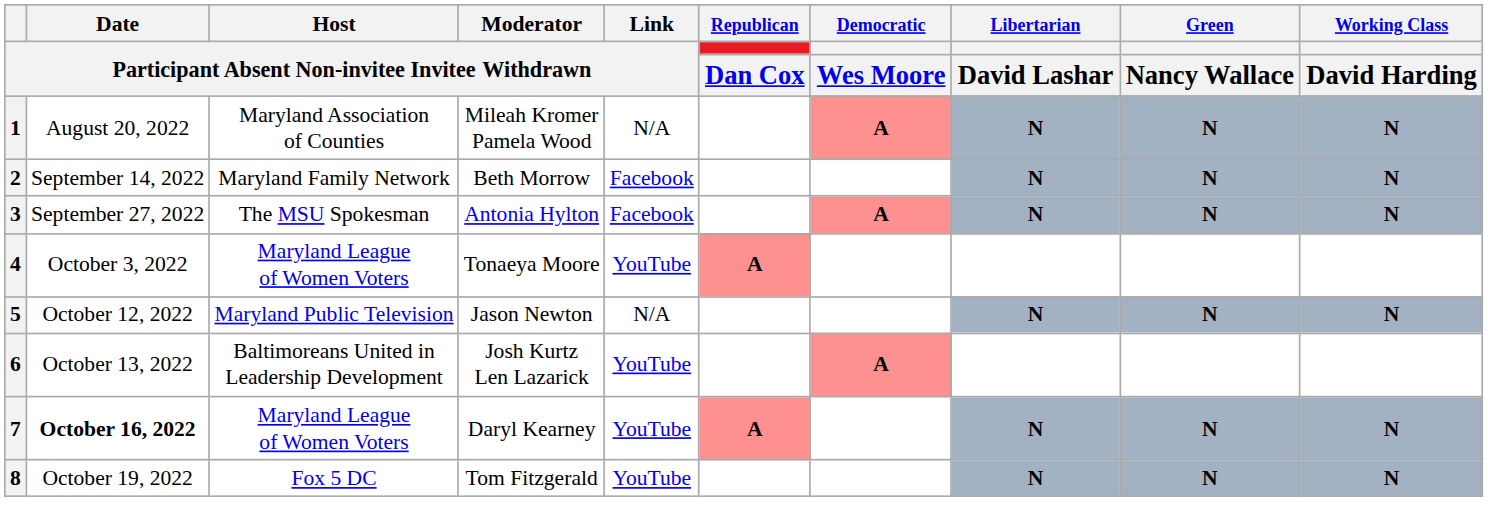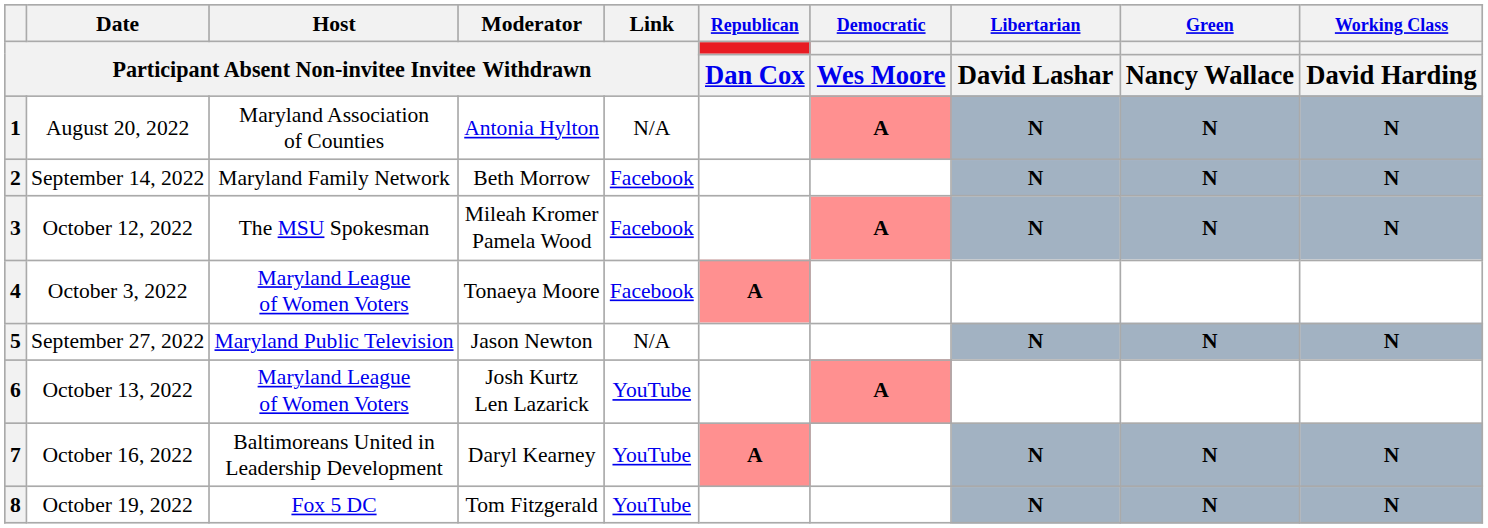(532, 127) Mileah Kromer Pamela Wood -> (532, 127) Antonia Hylton
(118, 214) September 27, 2022 -> (118, 227) October 12, 2022
(532, 214) Antonia Hylton -> (532, 227) Mileah Kromer Pamela Wood
(652, 264) YouTube -> (652, 291) Facebook
(118, 314) October 12, 2022 -> (118, 341) September 27, 2022
(334, 364) Baltimoreans United in Leadership Development -> (334, 391) Maryland League of Women Voters
(118, 428) bold -> (118, 454) normal
(334, 428) Maryland League of Women Voters -> (334, 454) Baltimoreans United in Leadership Development
